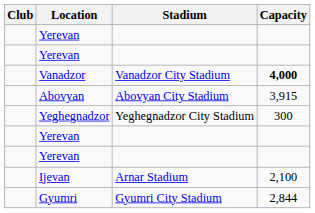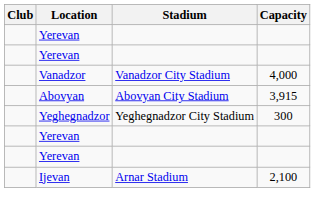(283, 75) bold -> (283, 75) normal
- row: (58, 197)
